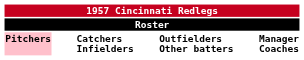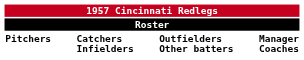(28, 38) pink background -> (28, 38) no background
